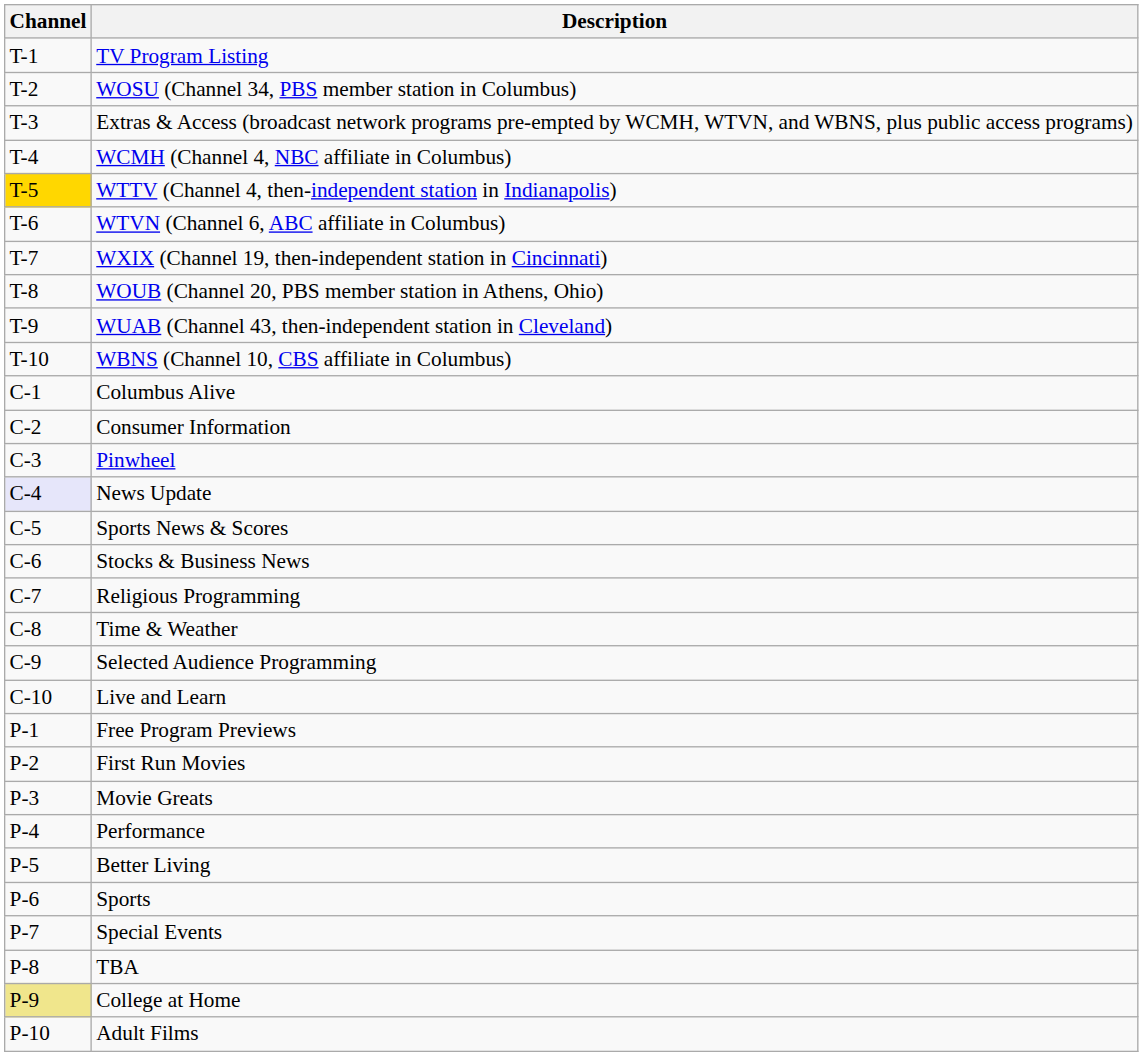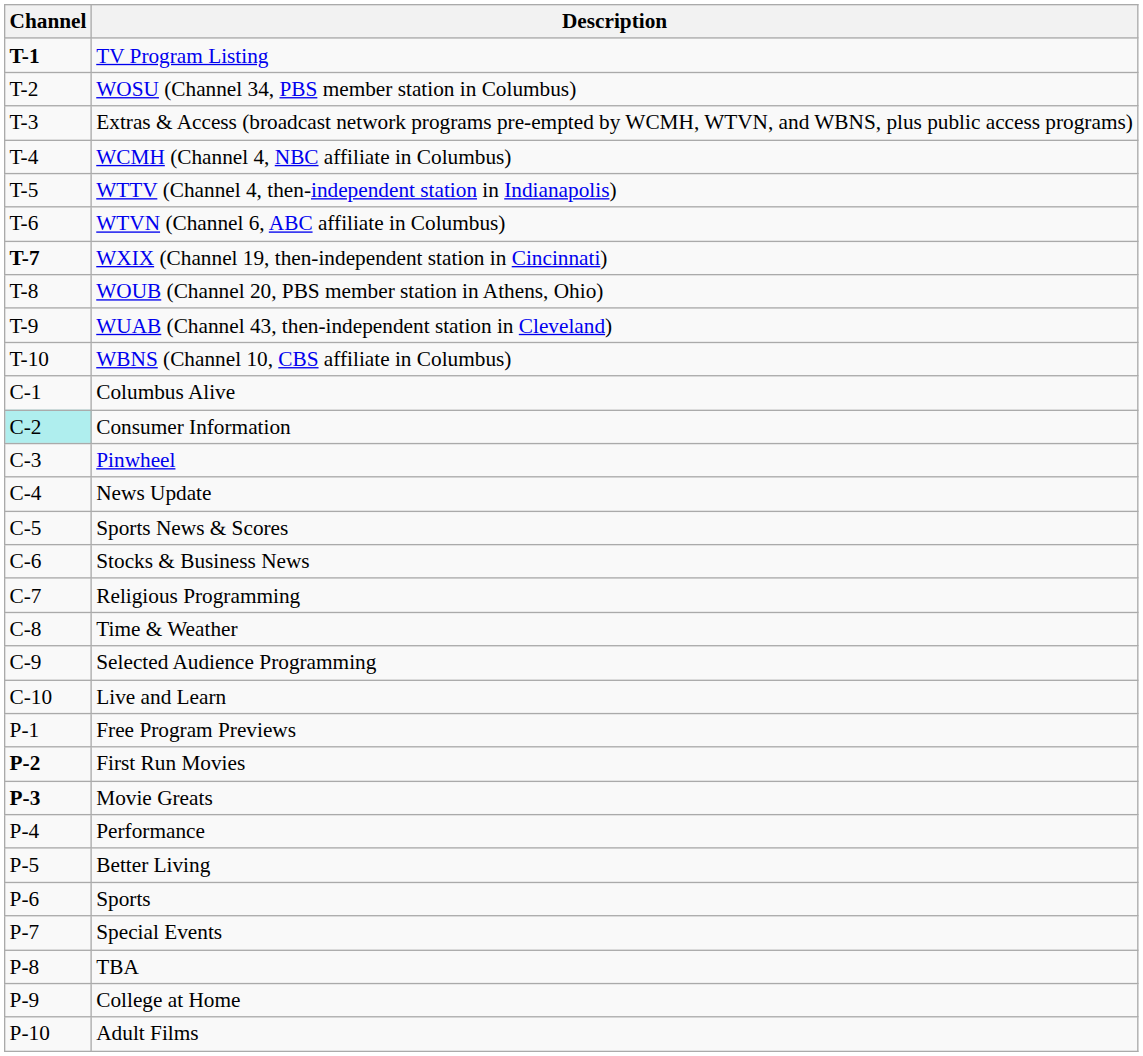(24, 55) normal -> (25, 55) bold
(24, 190) gold background -> (24, 190) no background
(24, 257) normal -> (25, 257) bold
(26, 426) no background -> (26, 426) paleturquoise background
(26, 493) lavender background -> (26, 493) no background
(24, 763) normal -> (25, 763) bold
(24, 797) normal -> (25, 797) bold
(24, 1000) khaki background -> (24, 1000) no background
